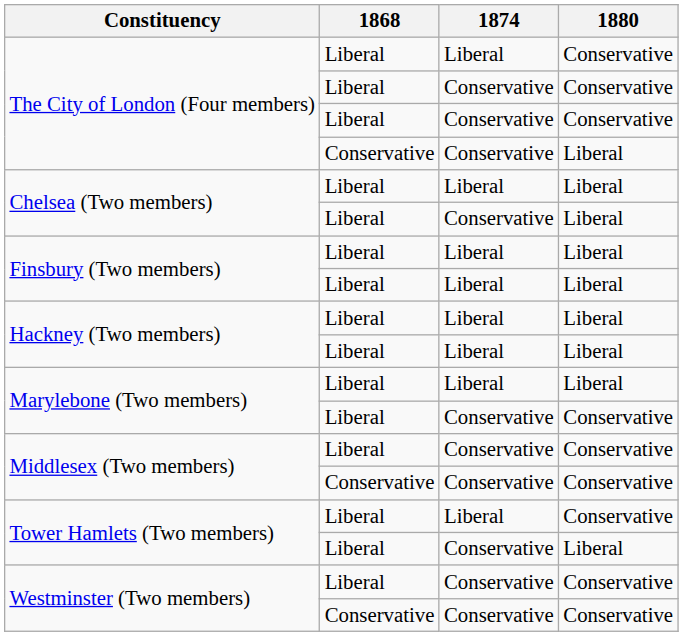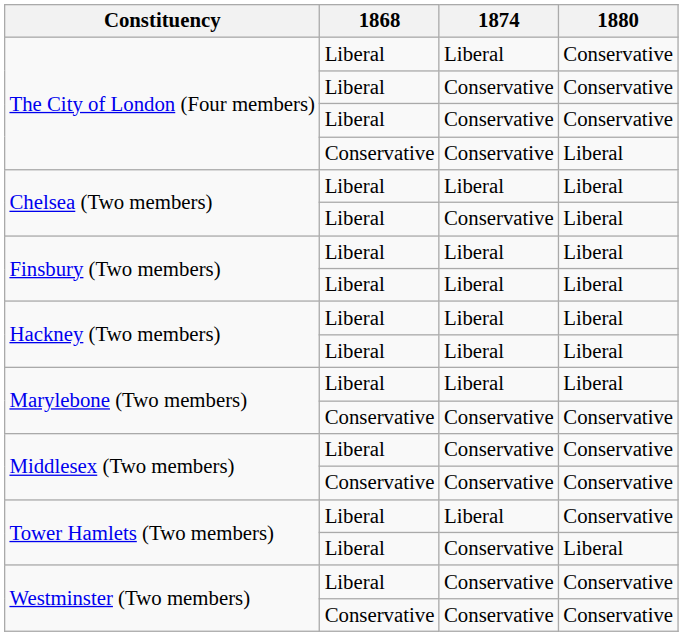(355, 416) Liberal -> (380, 416) Conservative
